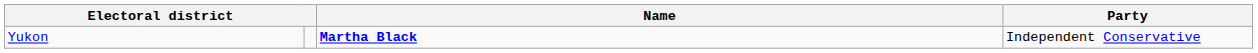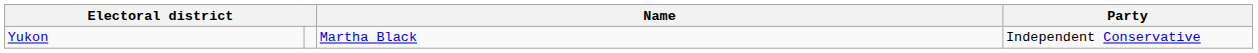(368, 38) bold -> (368, 38) normal
